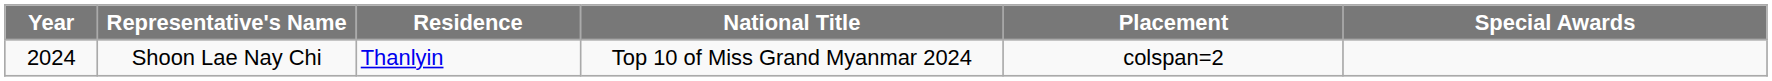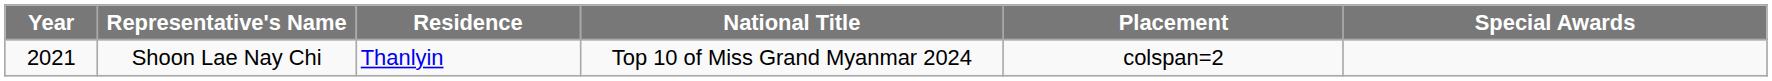(51, 58) 2024 -> (51, 58) 2021
